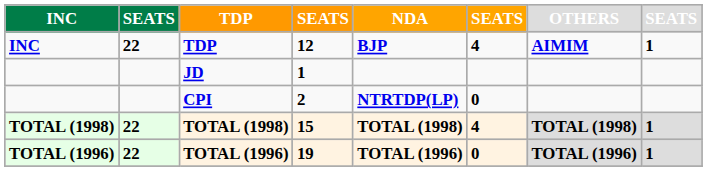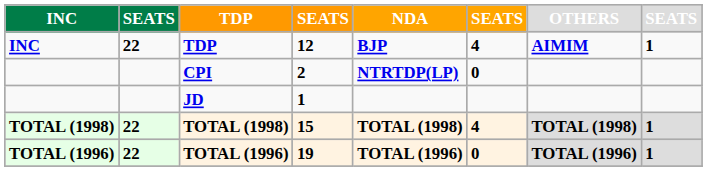rows swapped: (198, 99) <-> (193, 72)
